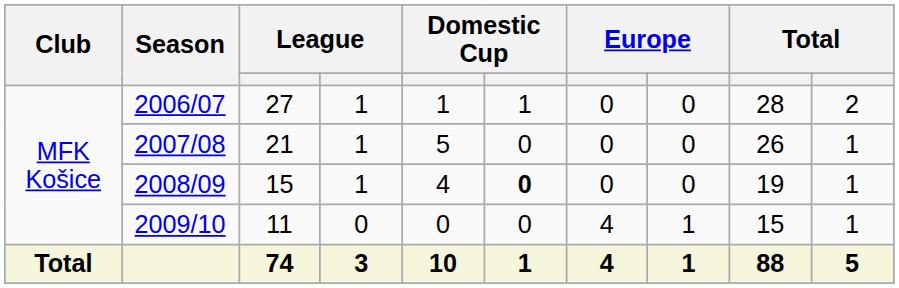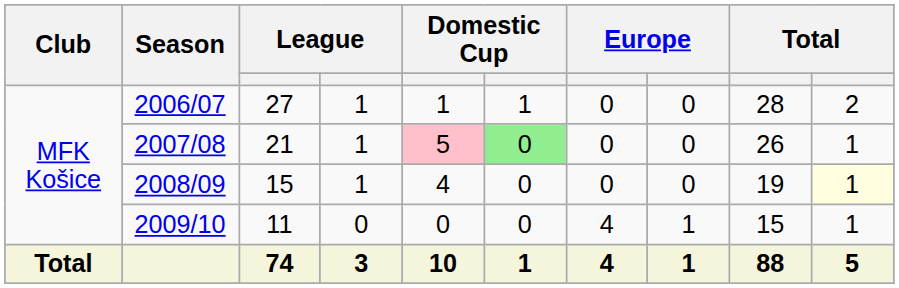(443, 145) no background -> (443, 145) pink background
(525, 145) no background -> (525, 145) lightgreen background
(525, 184) bold -> (525, 184) normal
(852, 184) no background -> (852, 184) lightyellow background
